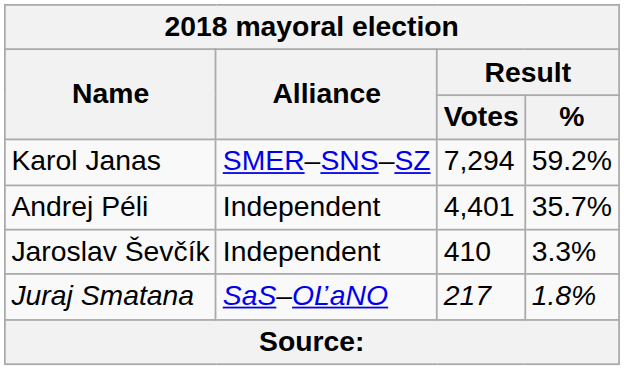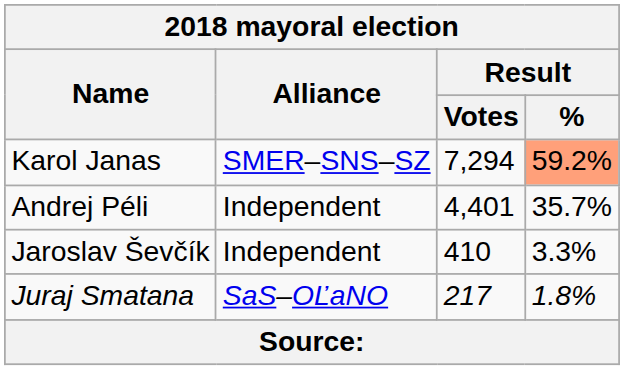(572, 161) no background -> (572, 161) lightsalmon background
